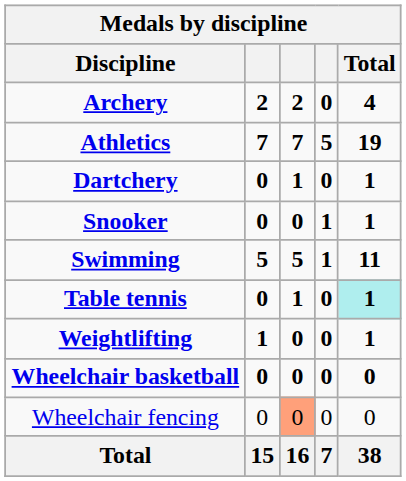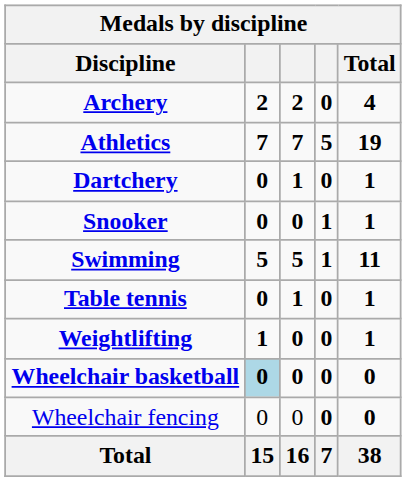(370, 298) paleturquoise background -> (370, 298) no background
(262, 377) no background -> (262, 377) lightblue background
(297, 416) lightsalmon background -> (297, 416) no background
(326, 416) normal -> (326, 416) bold
(370, 416) normal -> (370, 416) bold
